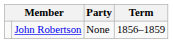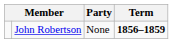(141, 30) normal -> (141, 30) bold
